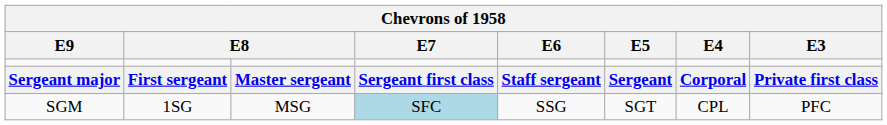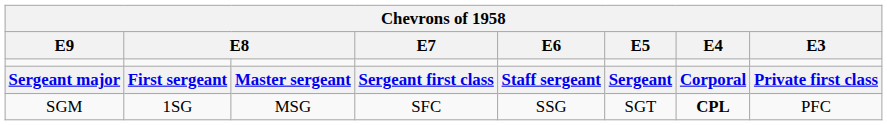(426, 106) lightblue background -> (426, 106) no background
(713, 106) normal -> (713, 106) bold
